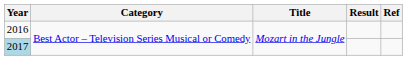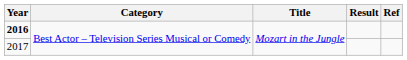(18, 30) normal -> (18, 30) bold
(18, 47) lightblue background -> (18, 47) no background
